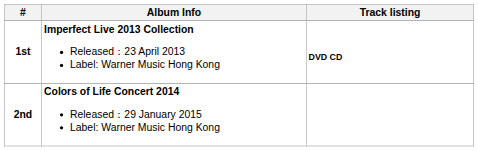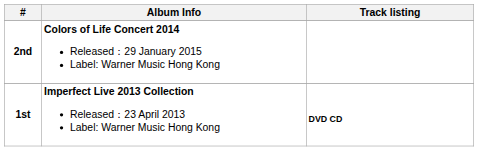rows swapped: (23, 52) <-> (23, 114)
